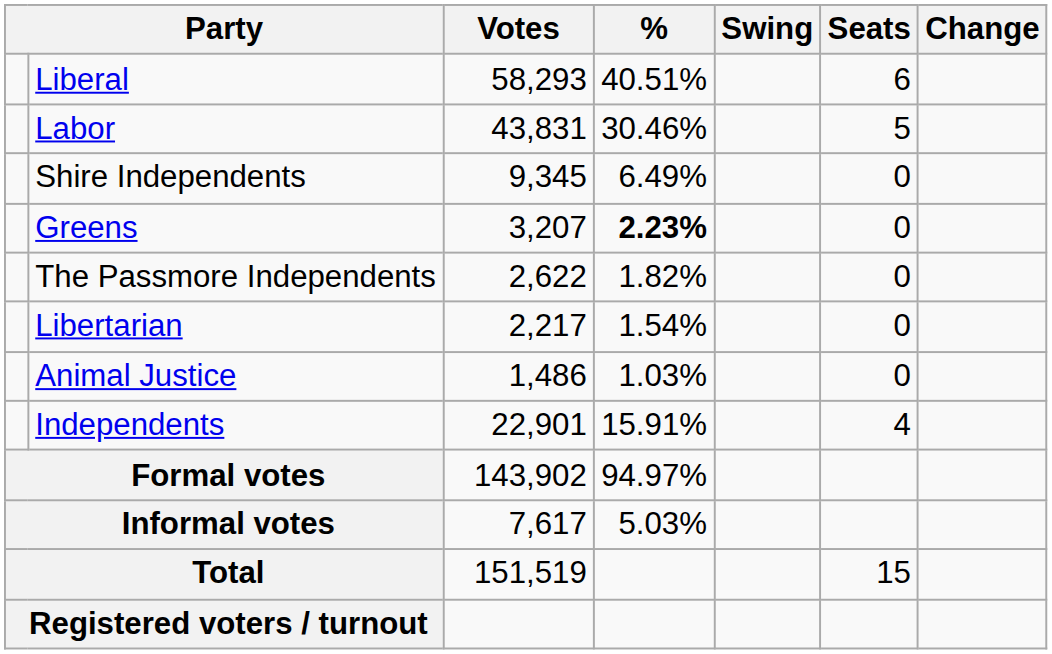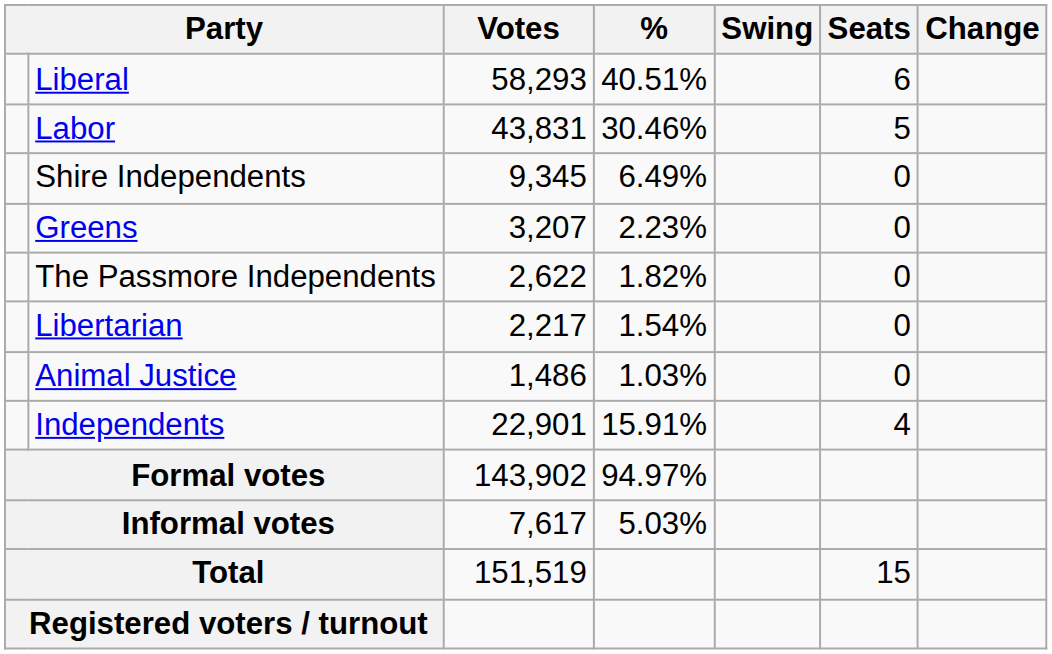(663, 227) bold -> (663, 227) normal
